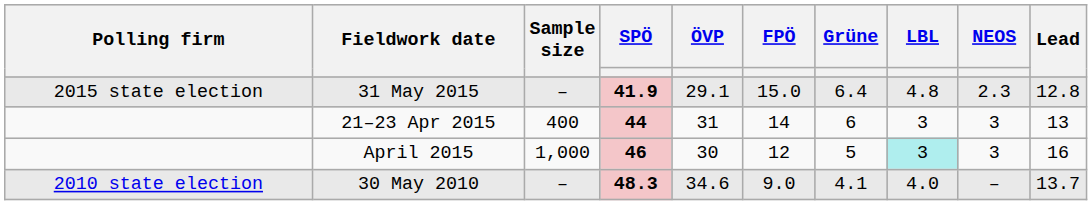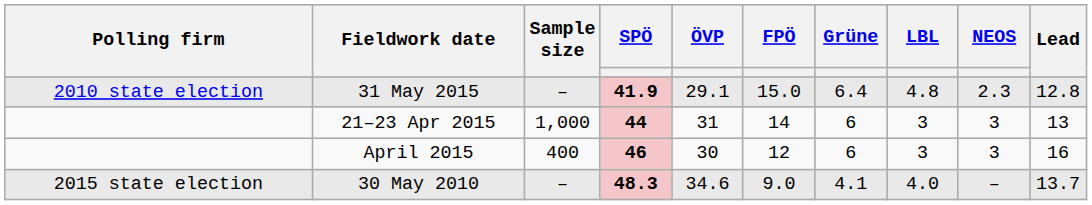(158, 92) 2015 state election -> (158, 92) 2010 state election
(562, 122) 400 -> (562, 122) 1,000
(562, 153) 1,000 -> (562, 153) 400
(851, 153) 5 -> (851, 153) 6
(922, 153) paleturquoise background -> (922, 153) no background
(158, 184) 2010 state election -> (158, 184) 2015 state election
